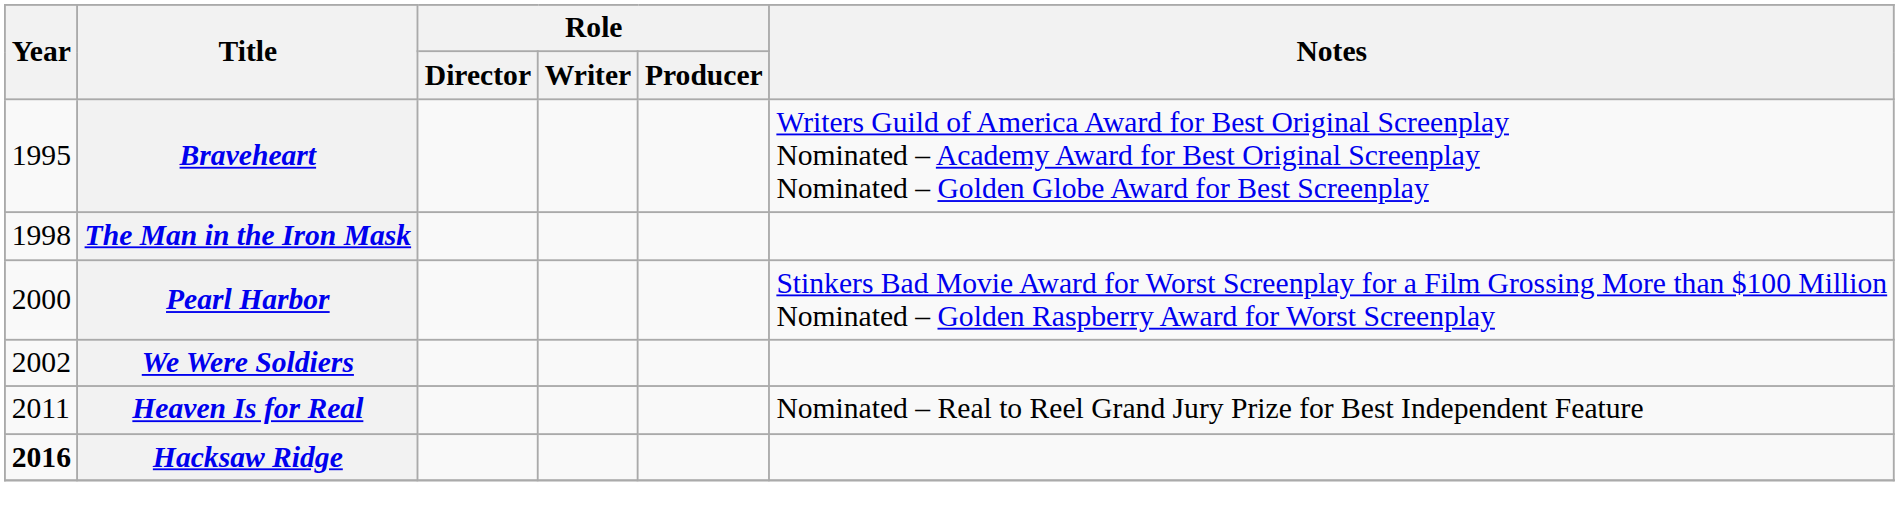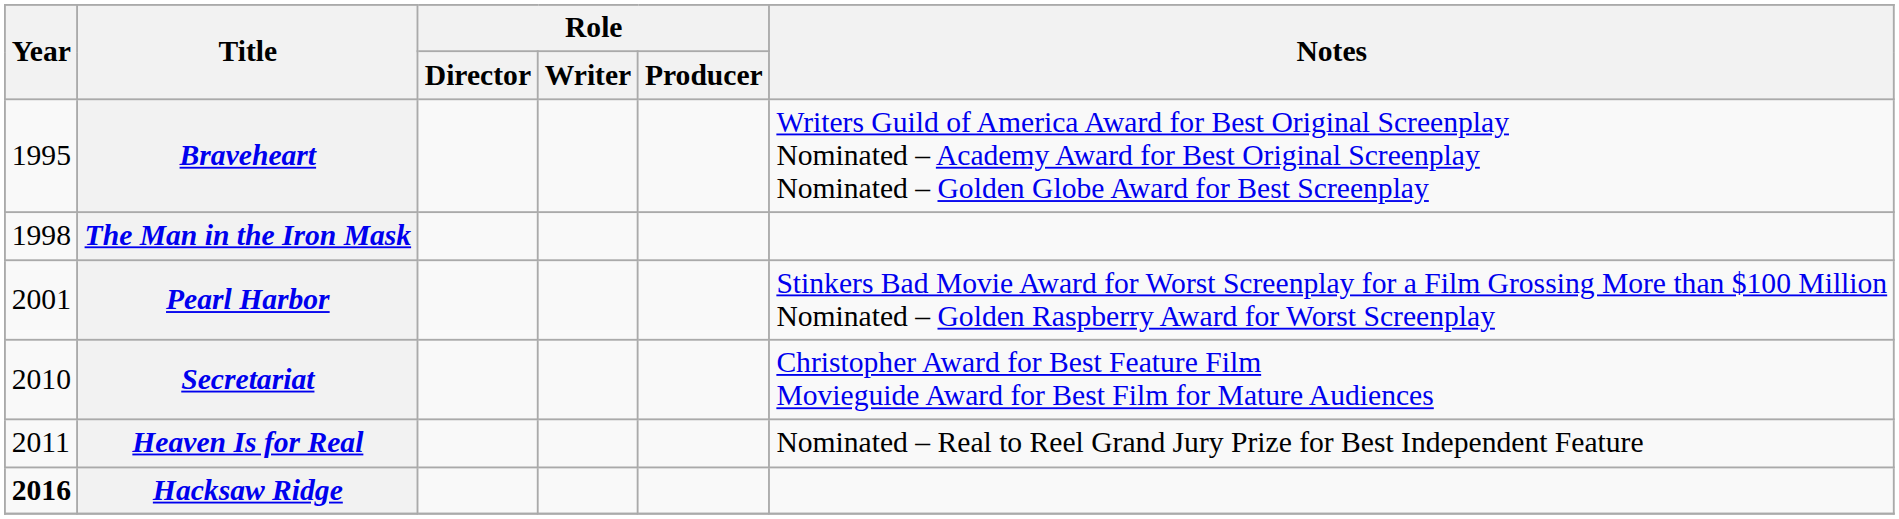(41, 298) 2000 -> (41, 298) 2001
- row: (248, 362)
+ row: (248, 379)
